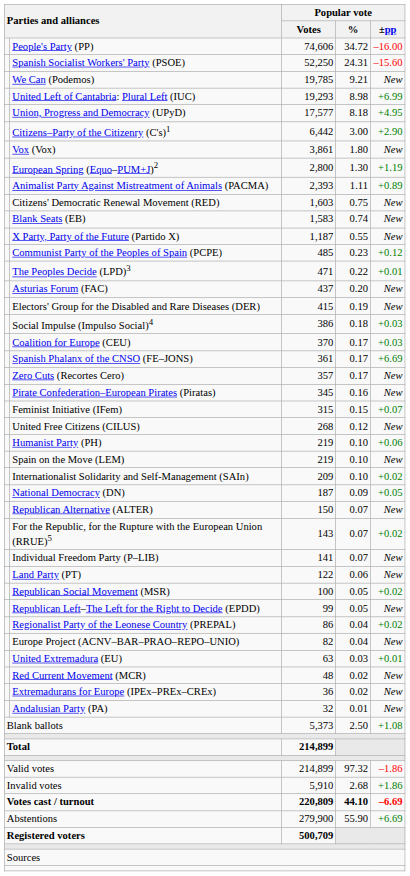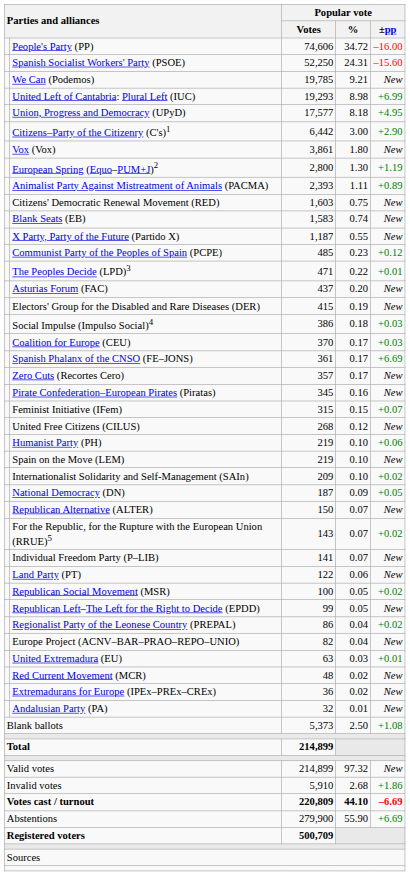(391, 768) –1.86 -> (393, 768) New
